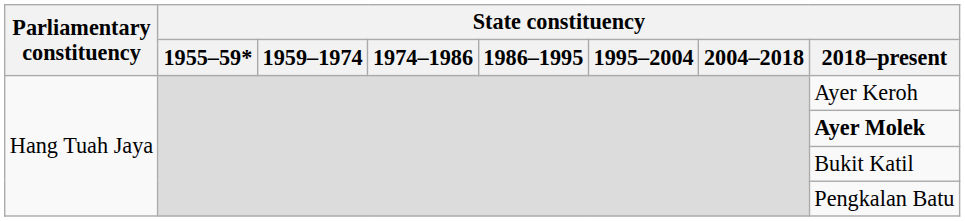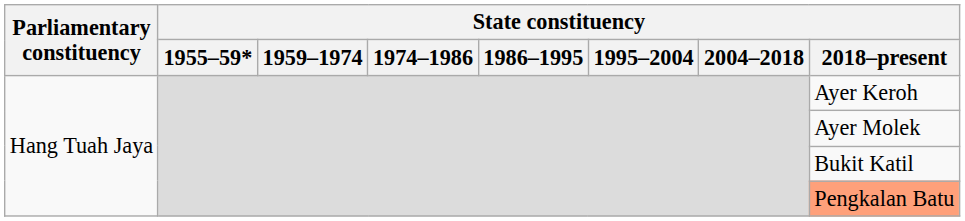(870, 127) bold -> (867, 127) normal
(884, 198) no background -> (884, 198) lightsalmon background
